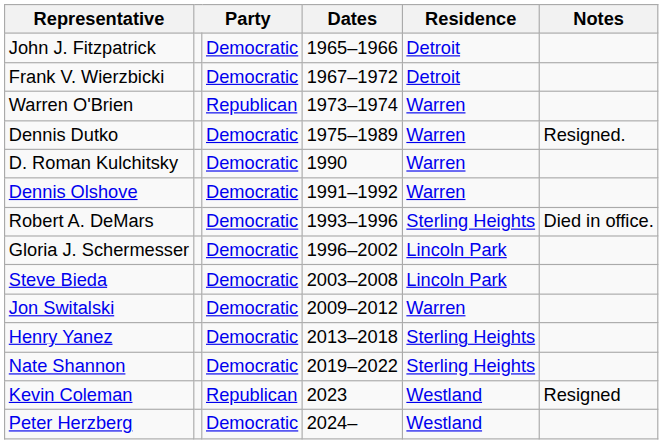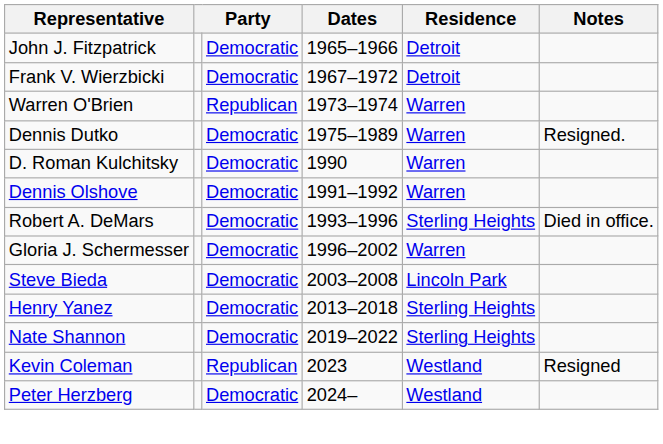(457, 250) Lincoln Park -> (436, 250) Warren
- row: (61, 308)
